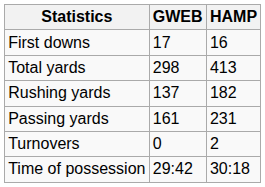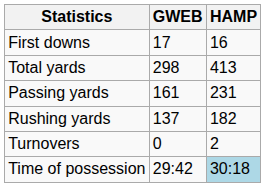rows swapped: (59, 93) <-> (58, 118)
(230, 169) no background -> (230, 169) lightblue background
